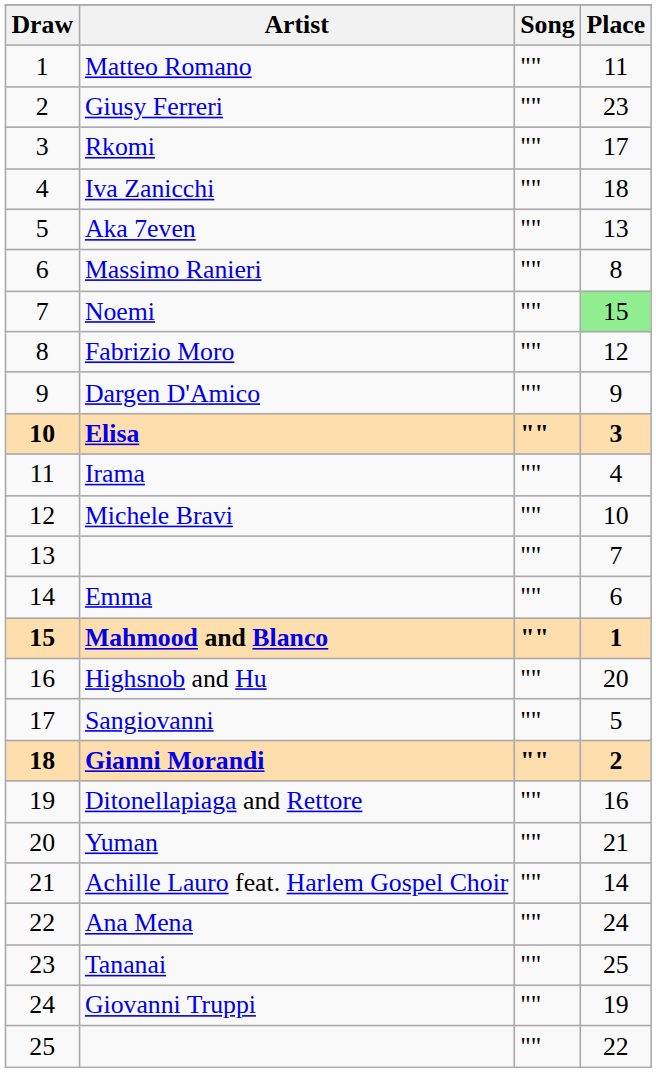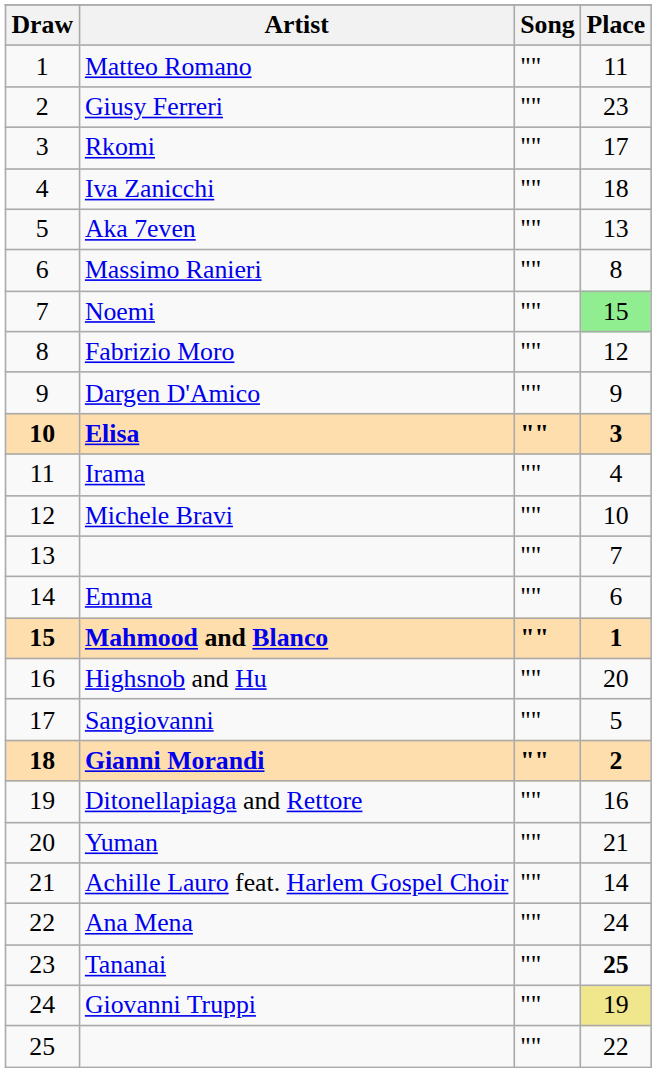(616, 964) normal -> (616, 964) bold
(616, 1005) no background -> (616, 1005) khaki background
